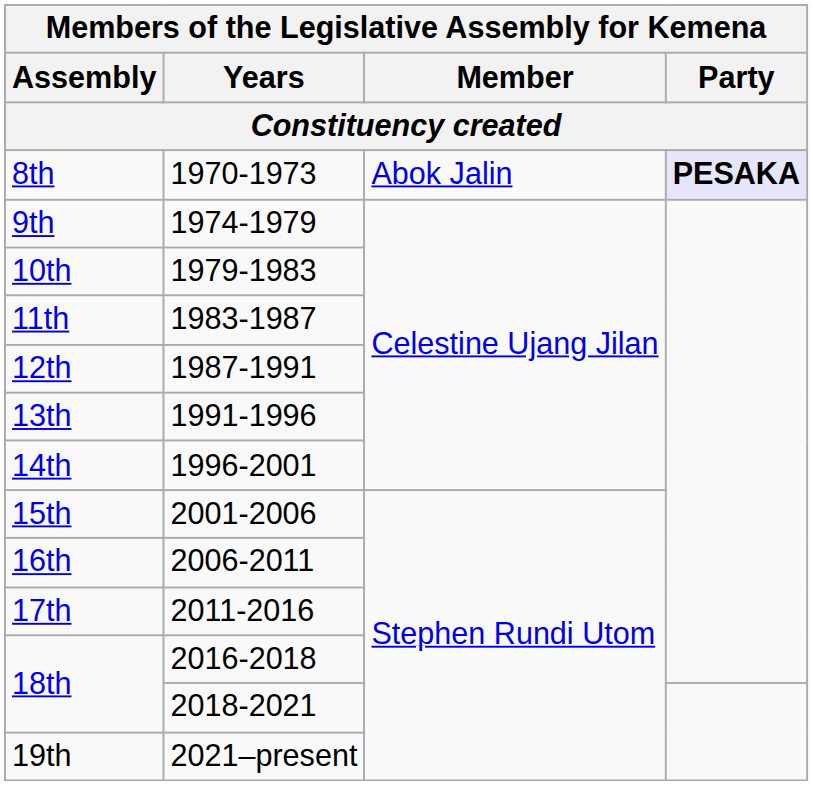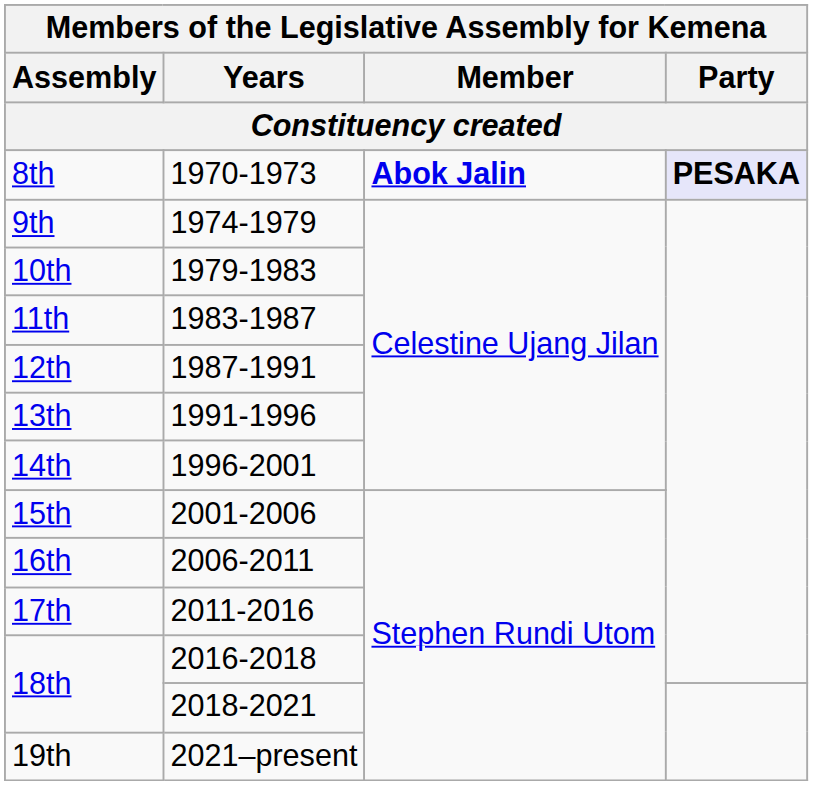(442, 174) normal -> (449, 174) bold
